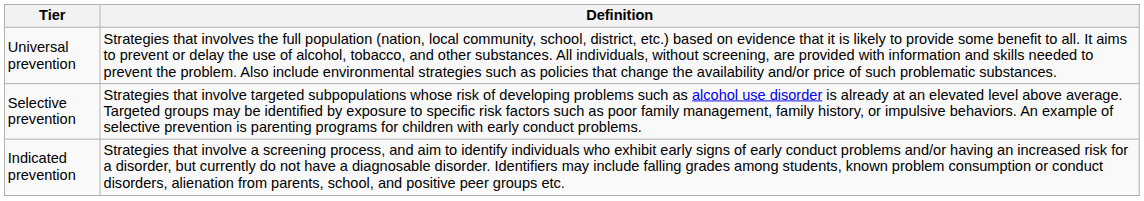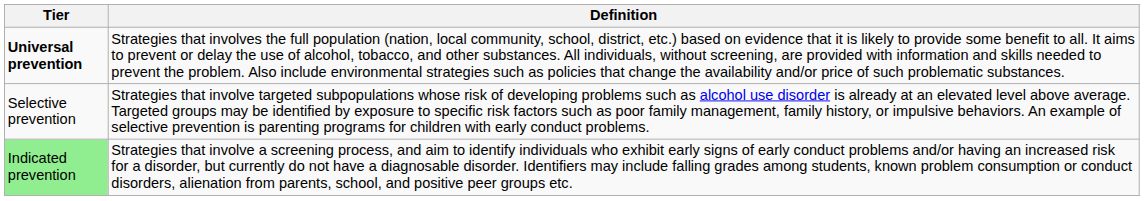(42, 55) normal -> (45, 55) bold
(42, 167) no background -> (42, 167) lightgreen background
